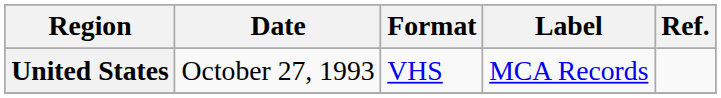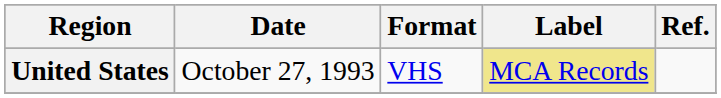(569, 70) no background -> (569, 70) khaki background
